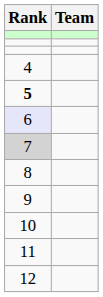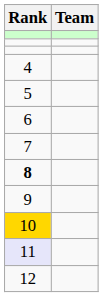(28, 93) bold -> (28, 93) normal
(28, 119) lavender background -> (28, 119) no background
(28, 146) lightgrey background -> (28, 146) no background
(28, 172) normal -> (28, 172) bold
(28, 225) no background -> (28, 225) gold background
(28, 251) no background -> (28, 251) lavender background
